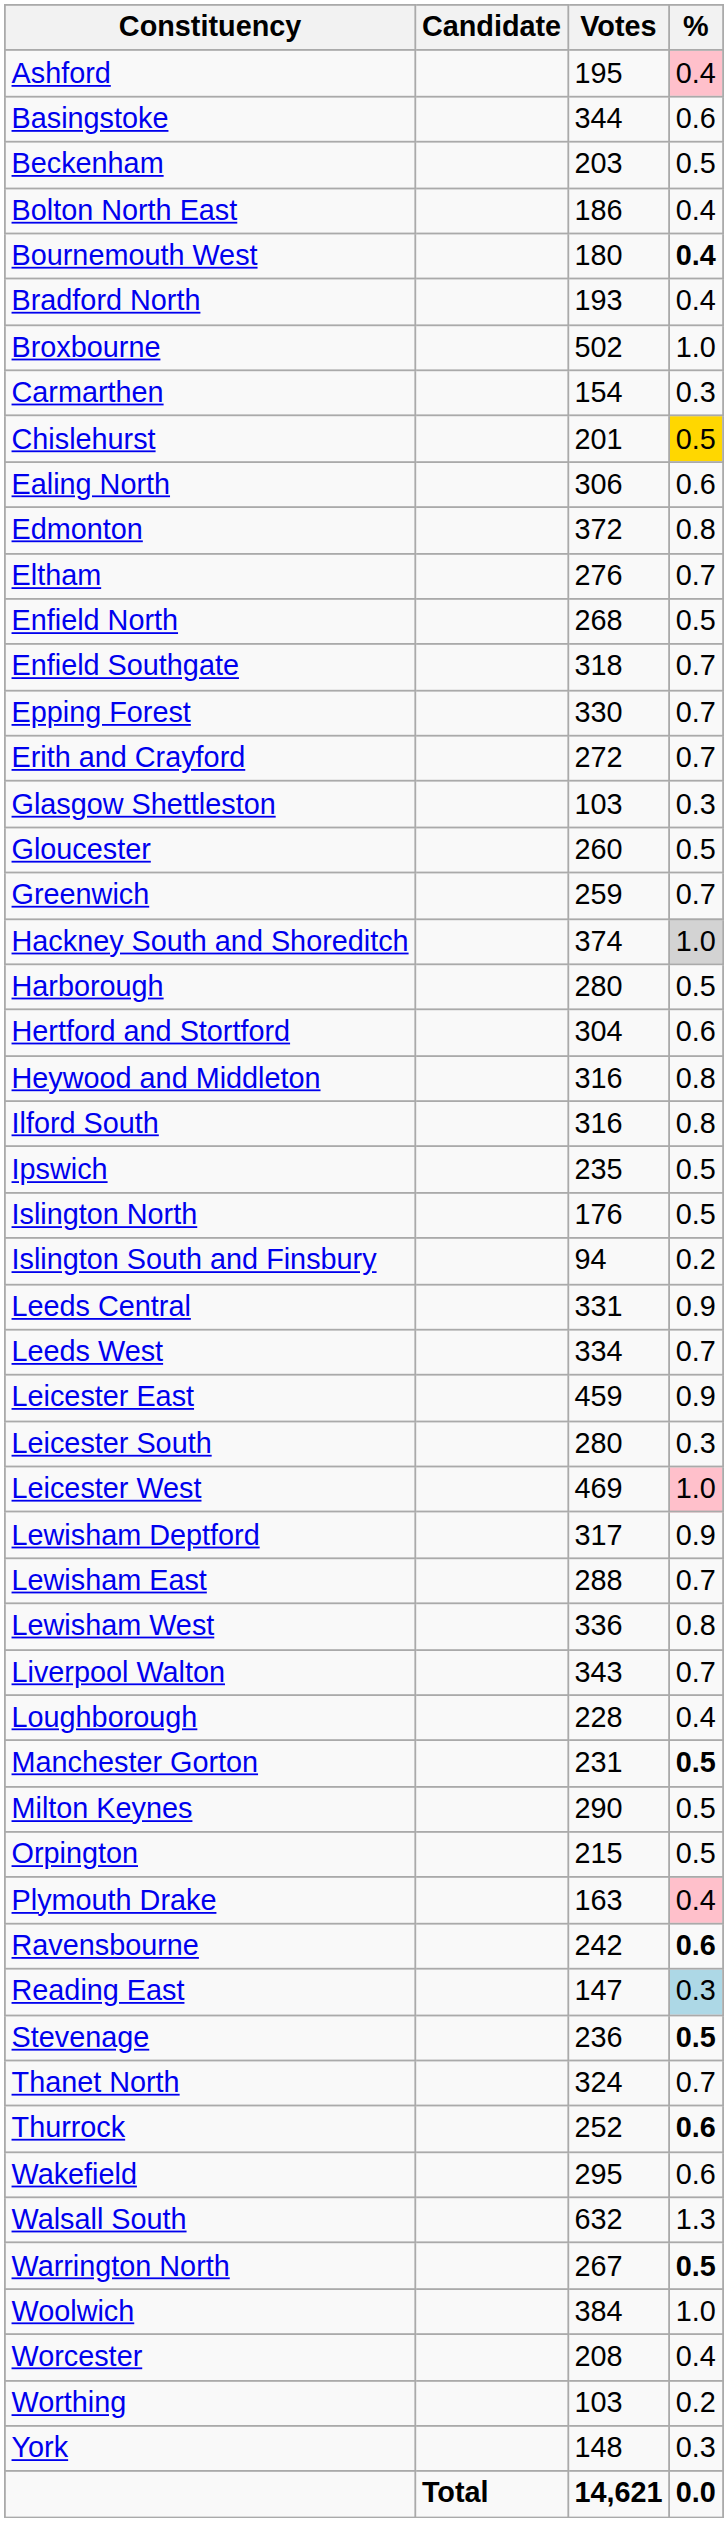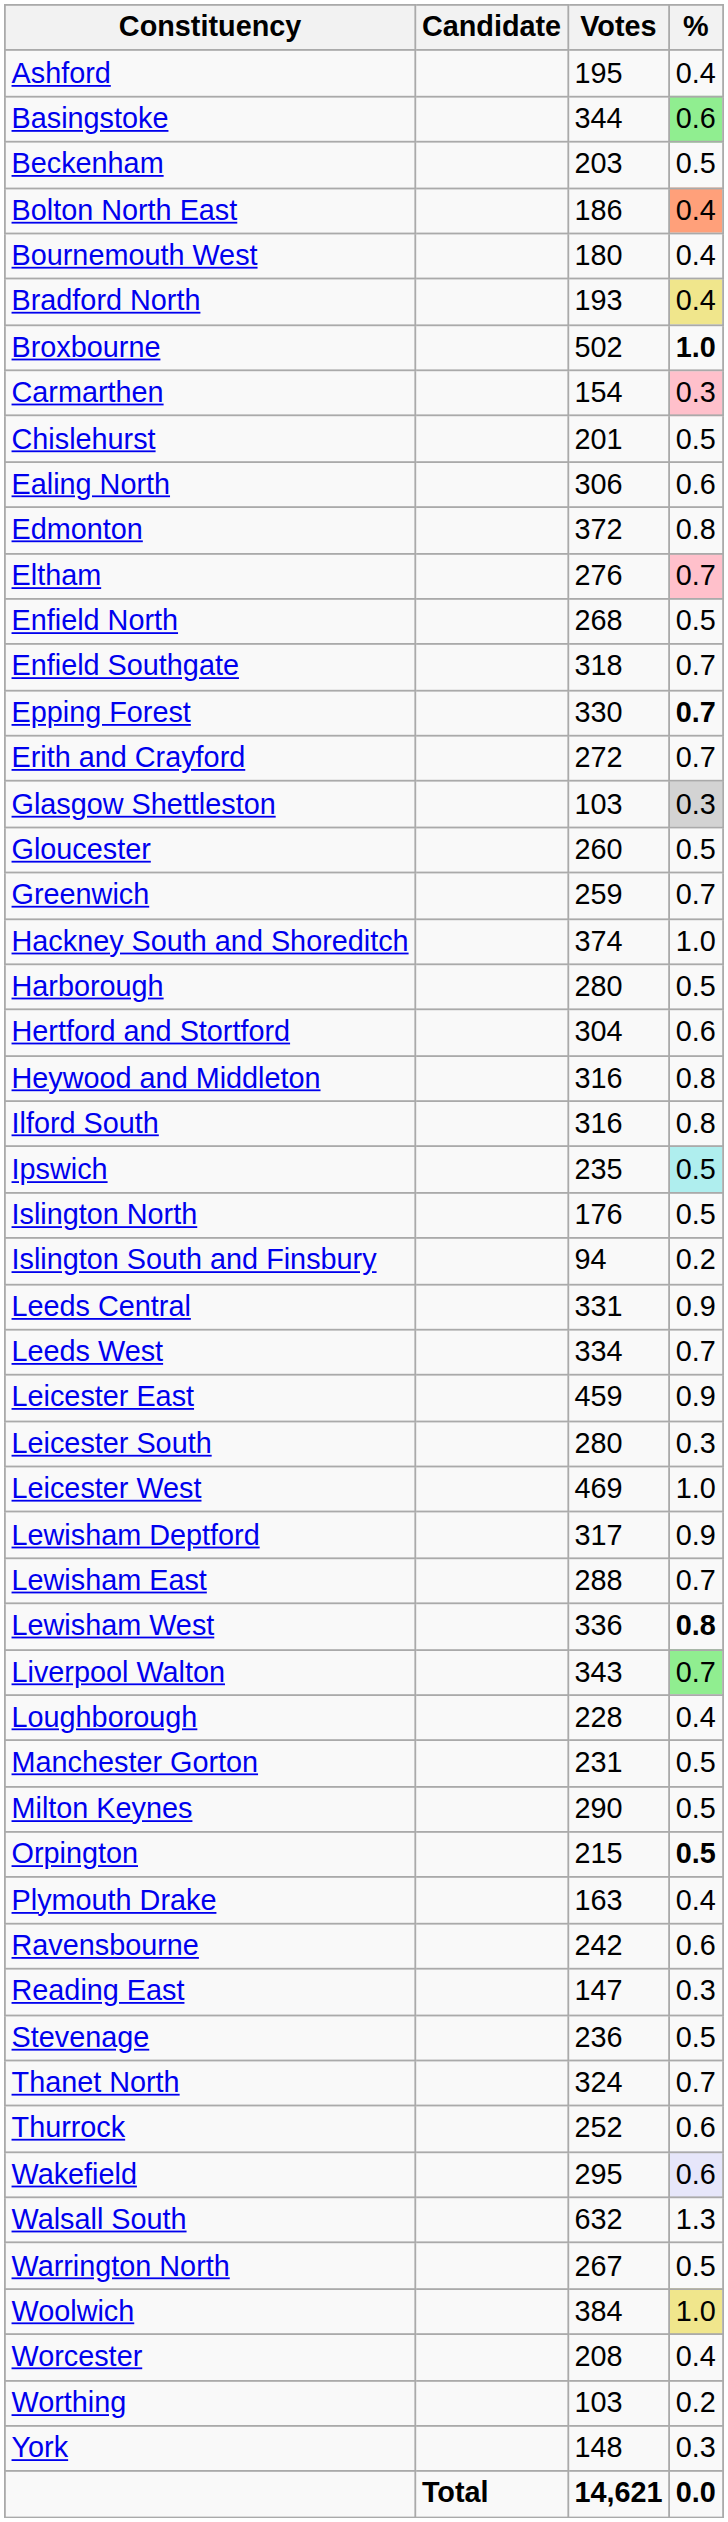(696, 73) pink background -> (696, 73) no background
(696, 118) no background -> (696, 118) lightgreen background
(696, 210) no background -> (696, 210) lightsalmon background
(696, 255) bold -> (696, 255) normal
(696, 301) no background -> (696, 301) khaki background
(696, 347) normal -> (696, 347) bold
(696, 392) no background -> (696, 392) pink background
(696, 438) gold background -> (696, 438) no background
(696, 575) no background -> (696, 575) pink background
(696, 712) normal -> (696, 712) bold
(696, 803) no background -> (696, 803) lightgrey background
(696, 940) lightgrey background -> (696, 940) no background
(696, 1169) no background -> (696, 1169) paleturquoise background
(696, 1488) pink background -> (696, 1488) no background
(696, 1625) normal -> (696, 1625) bold
(696, 1671) no background -> (696, 1671) lightgreen background
(696, 1762) bold -> (696, 1762) normal
(696, 1854) normal -> (696, 1854) bold
(696, 1900) pink background -> (696, 1900) no background
(696, 1945) bold -> (696, 1945) normal
(696, 1991) lightblue background -> (696, 1991) no background
(696, 2037) bold -> (696, 2037) normal
(696, 2128) bold -> (696, 2128) normal
(696, 2174) no background -> (696, 2174) lavender background
(696, 2265) bold -> (696, 2265) normal
(696, 2311) no background -> (696, 2311) khaki background
